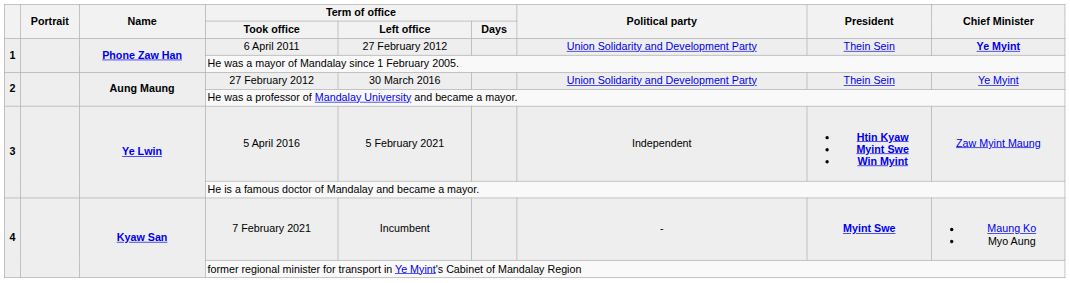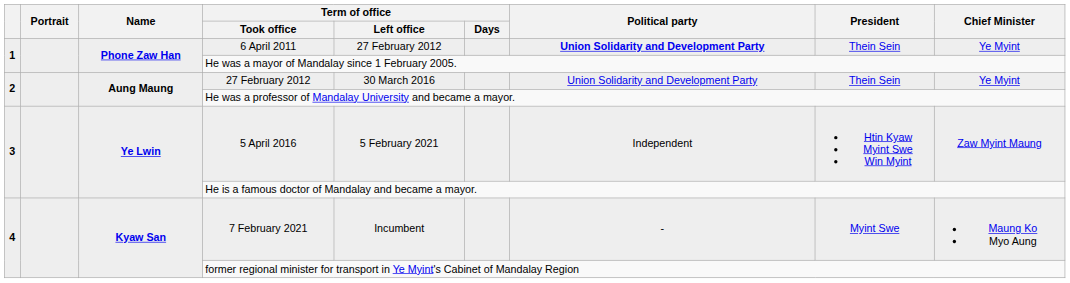(662, 47) normal -> (662, 47) bold
(998, 47) bold -> (999, 47) normal
(869, 150) bold -> (875, 150) normal
(869, 229) bold -> (875, 229) normal
